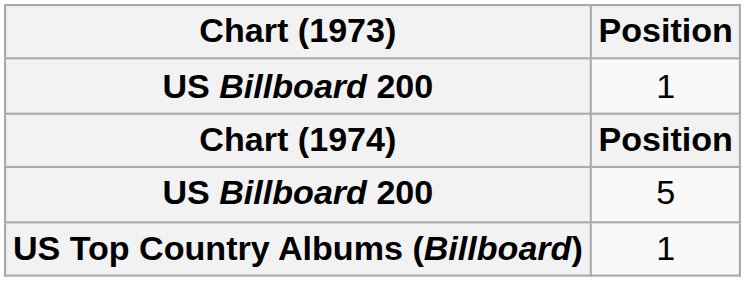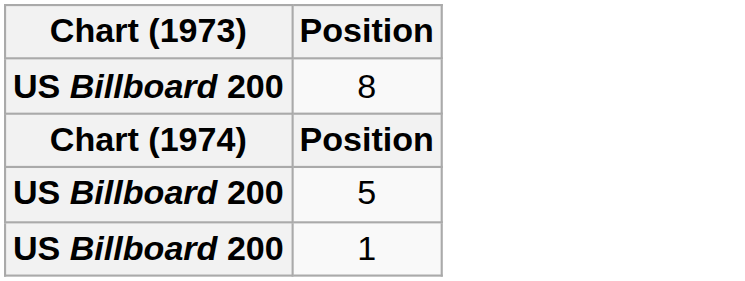(666, 85) 1 -> (367, 85) 8
(298, 247) US Top Country Albums (Billboard) -> (148, 247) US Billboard 200
